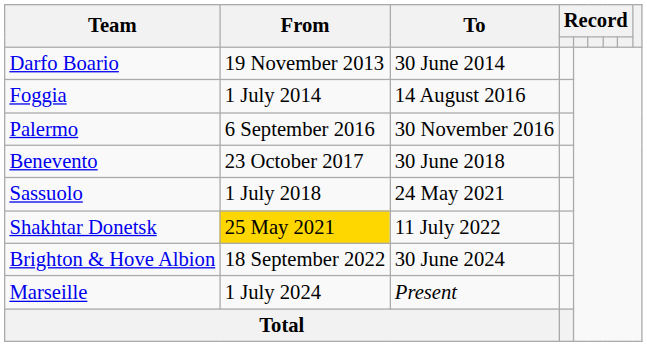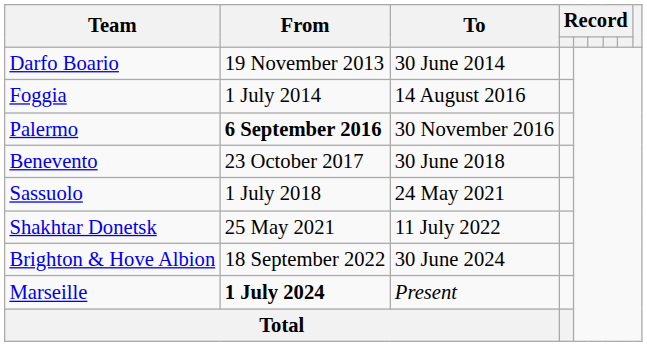(300, 128) normal -> (303, 128) bold
(280, 226) gold background -> (280, 226) no background
(273, 292) normal -> (275, 292) bold
